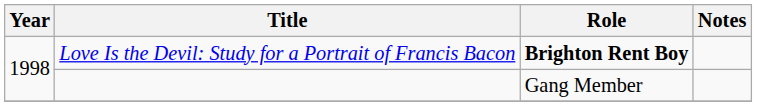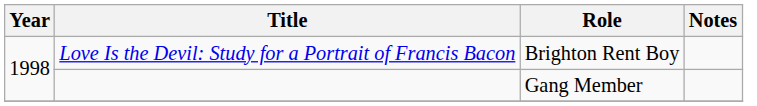(607, 52) bold -> (602, 52) normal
